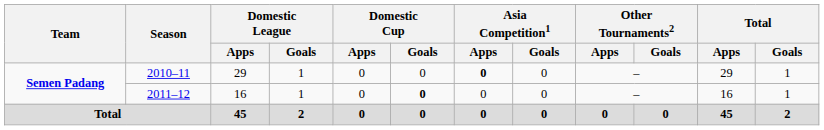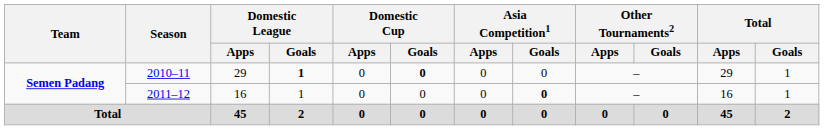(301, 73) normal -> (301, 73) bold
(423, 73) normal -> (423, 73) bold
(483, 73) bold -> (483, 73) normal
(423, 94) bold -> (423, 94) normal
(544, 94) normal -> (544, 94) bold
